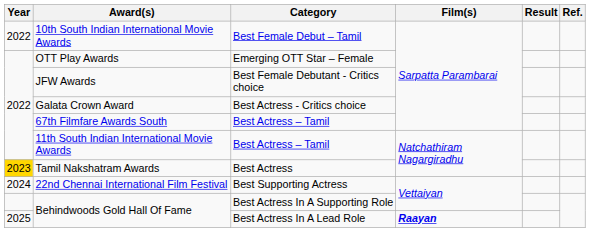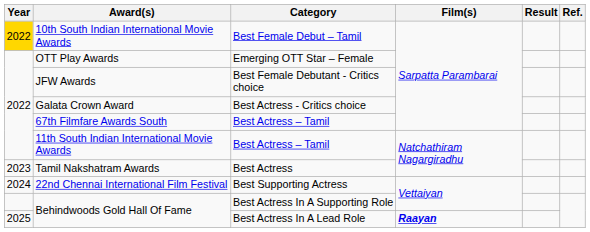(19, 36) no background -> (19, 36) gold background
(19, 168) gold background -> (19, 168) no background
